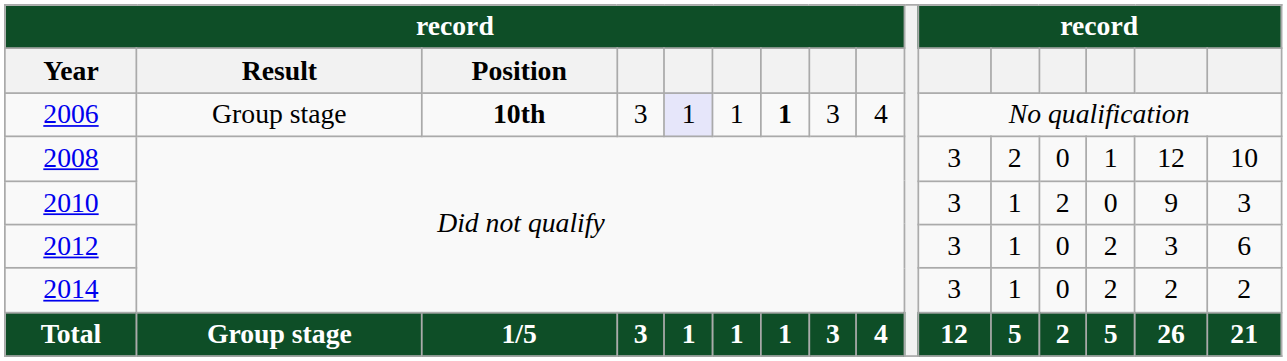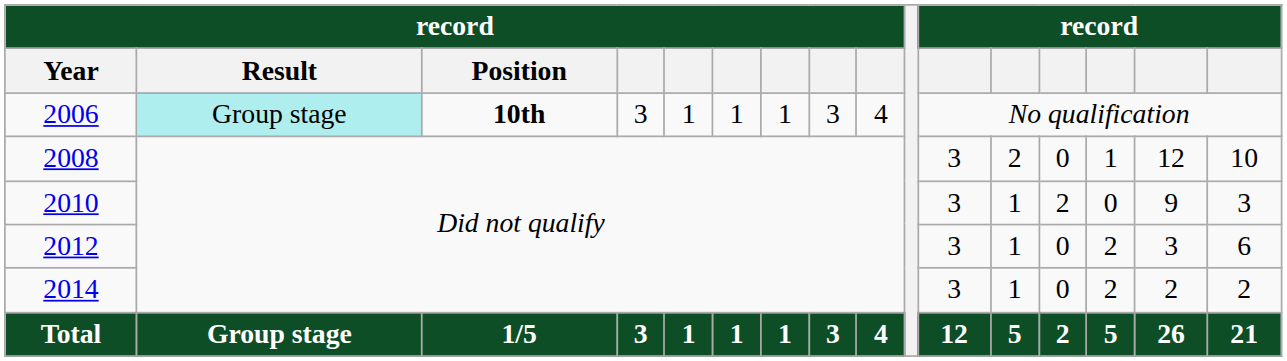(279, 114) no background -> (279, 114) paleturquoise background
(689, 114) lavender background -> (689, 114) no background
(785, 114) bold -> (785, 114) normal
